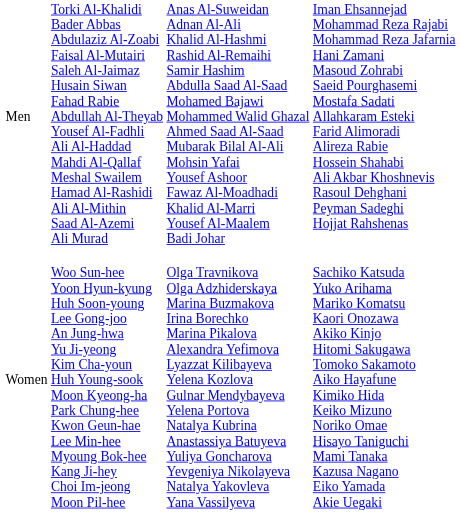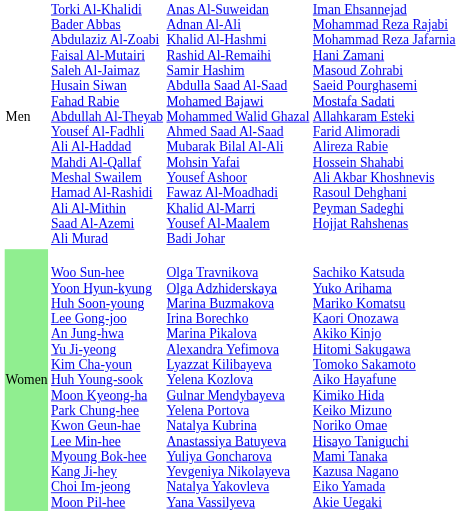(27, 380) no background -> (27, 380) lightgreen background
